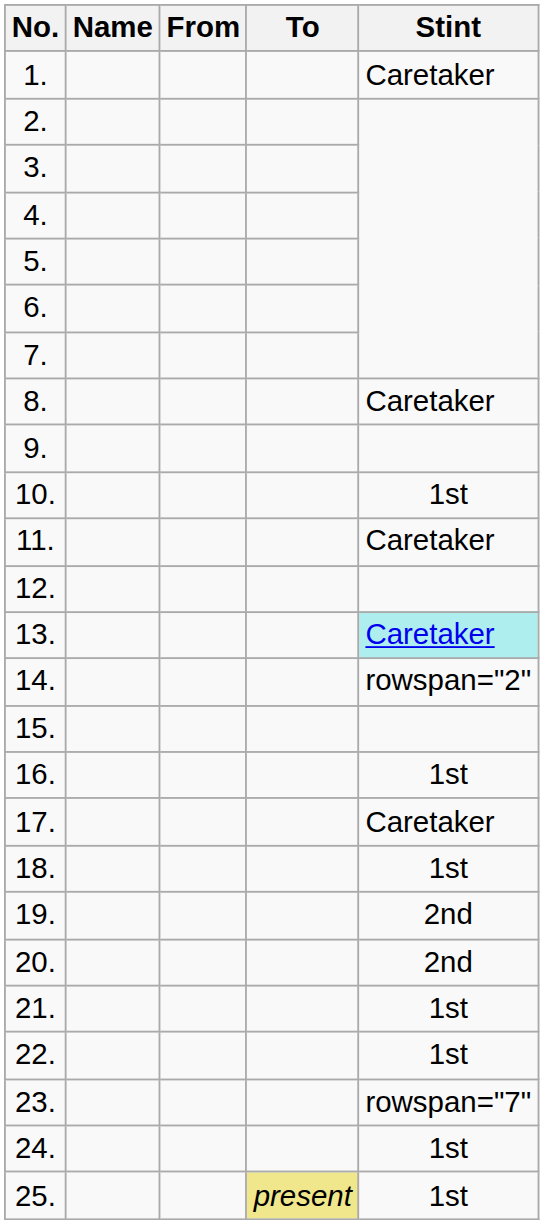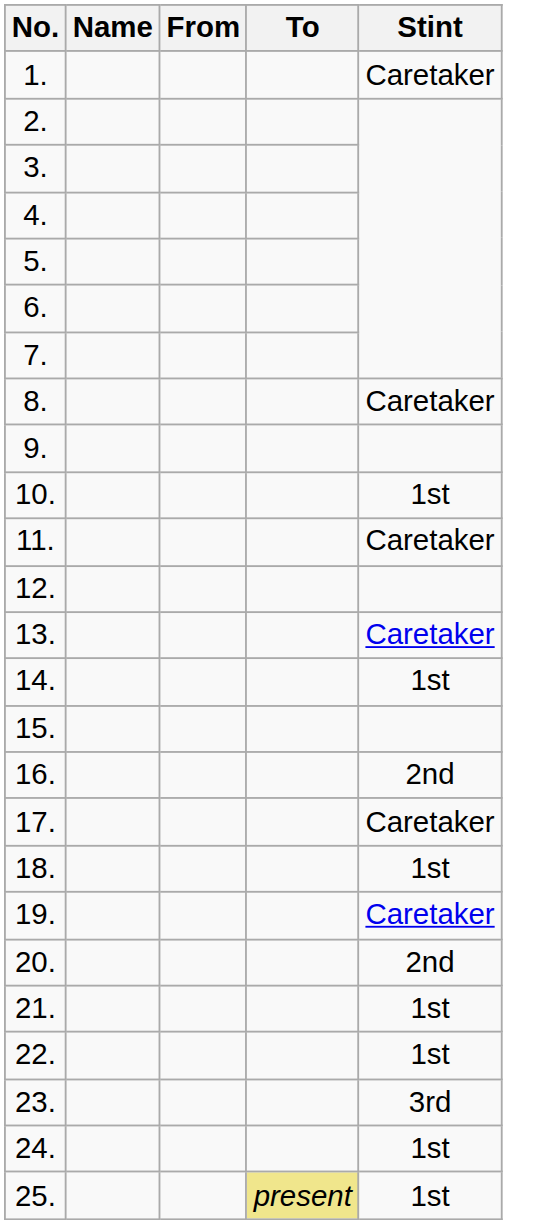(430, 634) paleturquoise background -> (430, 634) no background
(448, 681) rowspan="2" -> (430, 681) 1st
(448, 774) 1st -> (430, 774) 2nd
(448, 914) 2nd -> (430, 914) Caretaker
(448, 1101) rowspan="7" -> (430, 1101) 3rd
